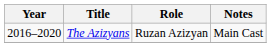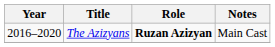(171, 33) normal -> (173, 33) bold
